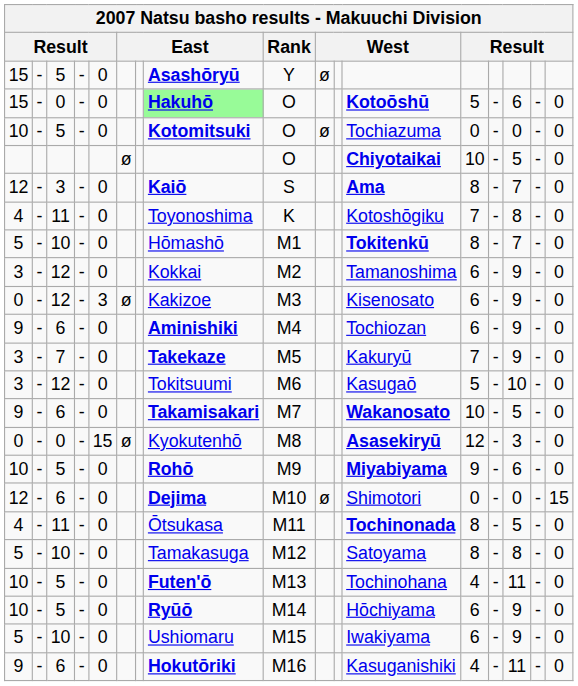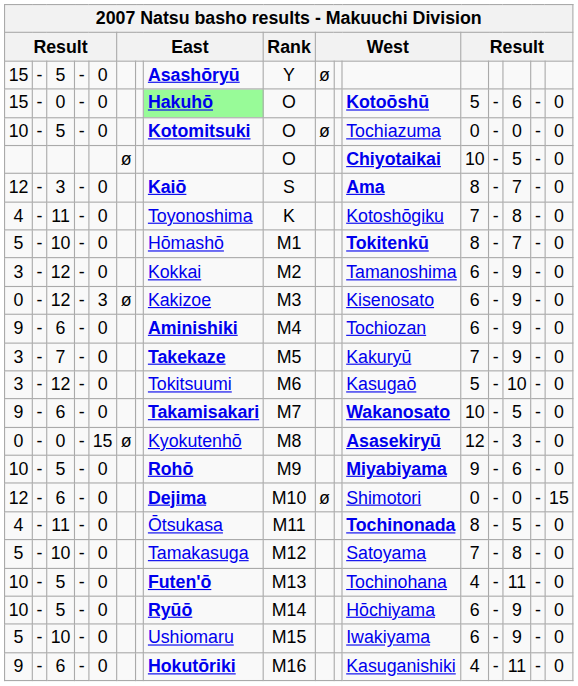(475, 553) 8 -> (475, 553) 7
